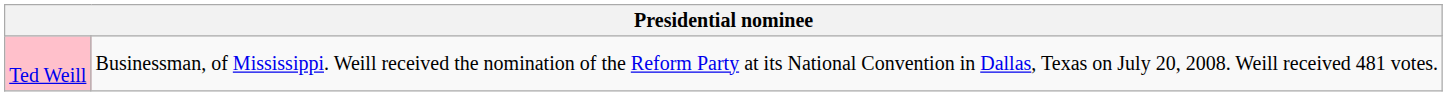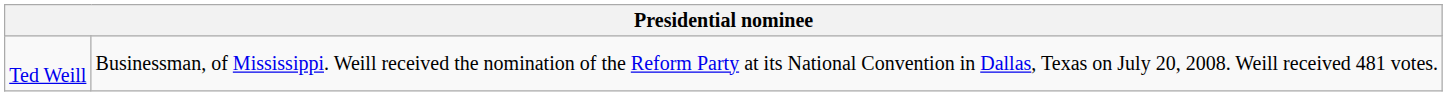(48, 74) pink background -> (48, 74) no background
